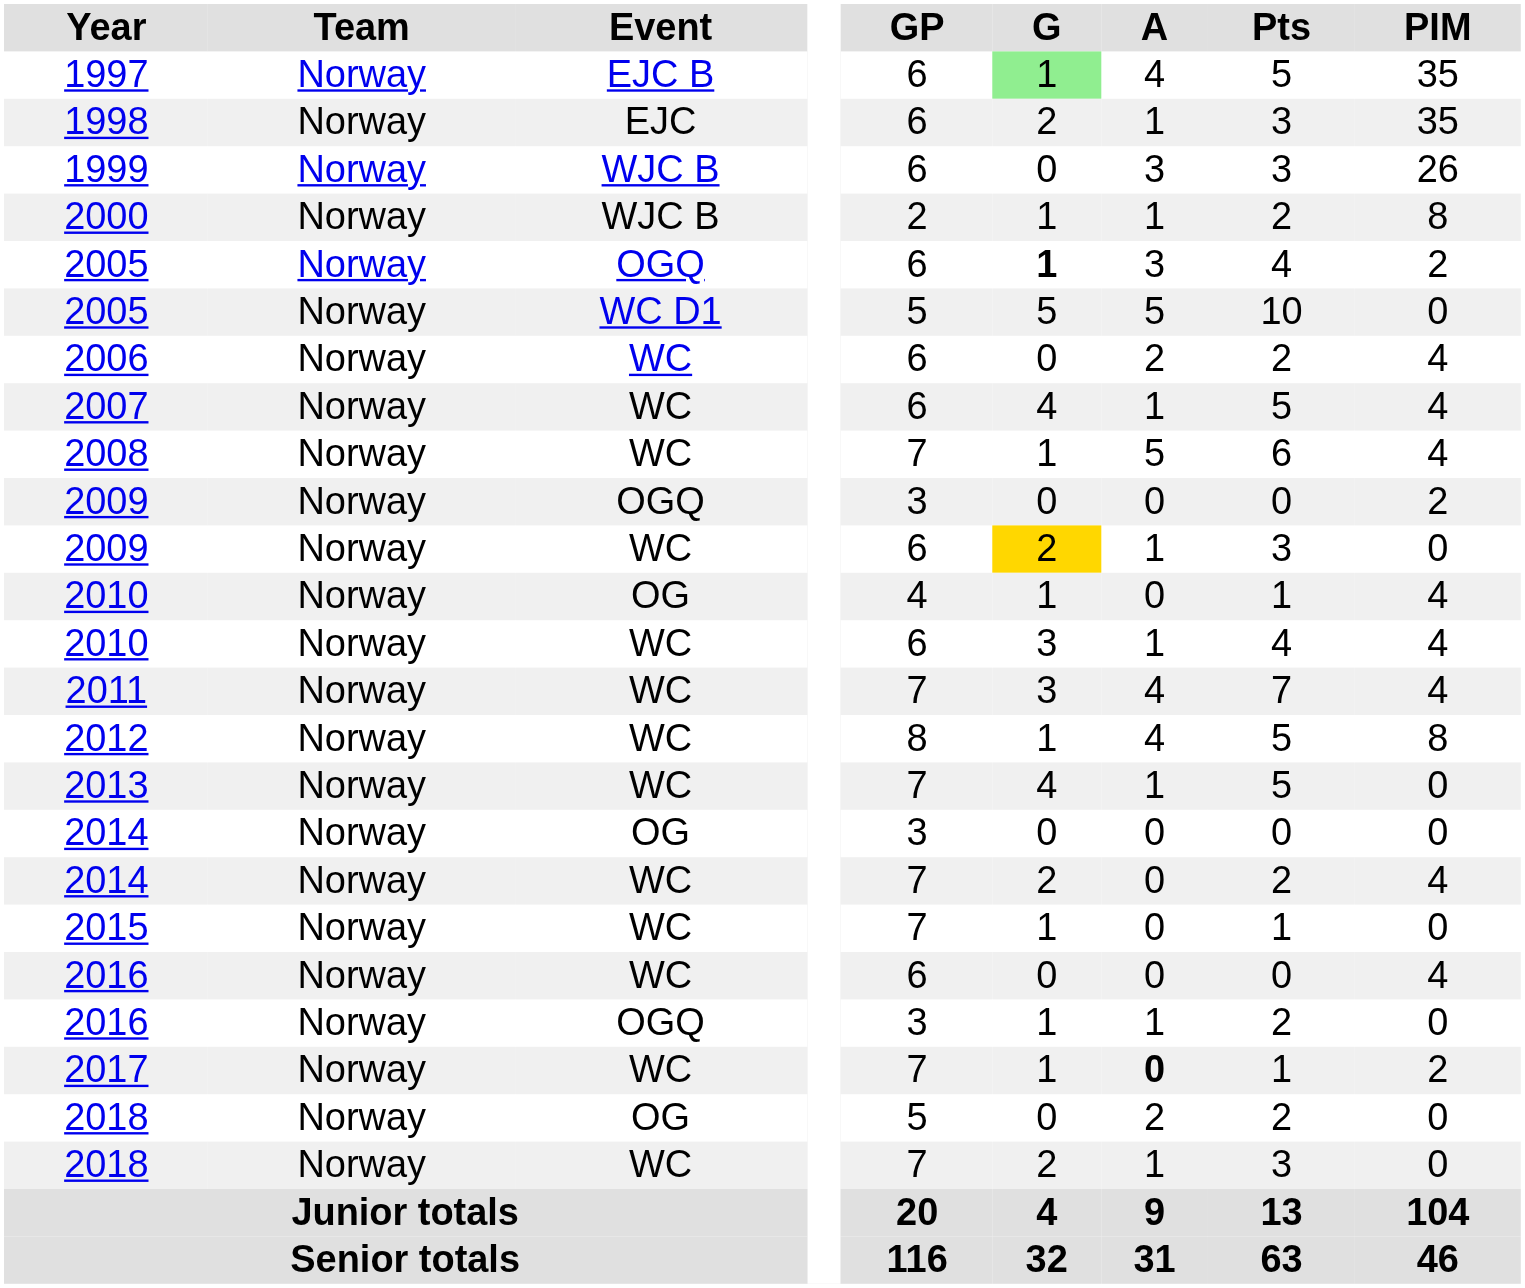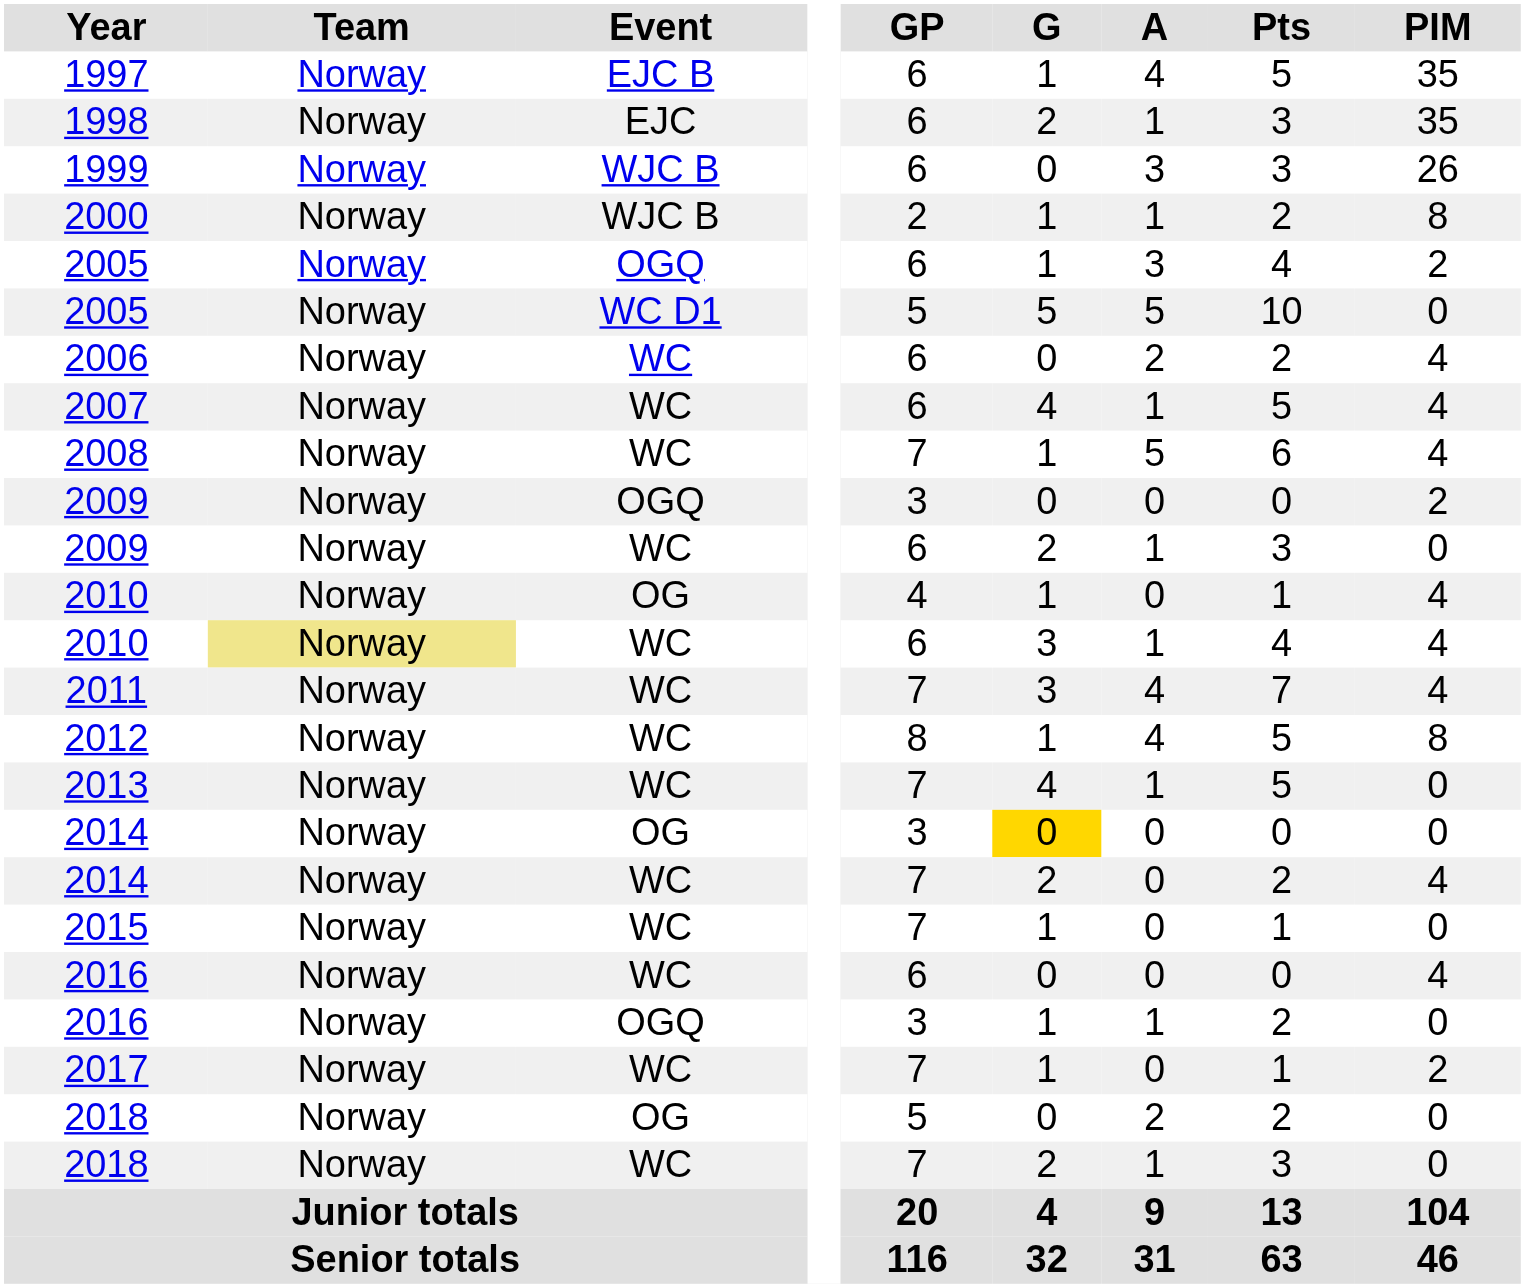(1047, 74) lightgreen background -> (1047, 74) no background
(1047, 264) bold -> (1047, 264) normal
(1047, 548) gold background -> (1047, 548) no background
(362, 643) no background -> (362, 643) khaki background
(1047, 832) no background -> (1047, 832) gold background
(1154, 1069) bold -> (1154, 1069) normal
